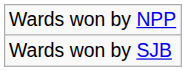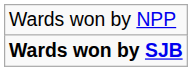(90, 50) normal -> (96, 50) bold
